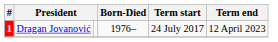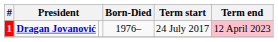(54, 28) normal -> (56, 28) bold
(237, 28) no background -> (242, 28) pink background
